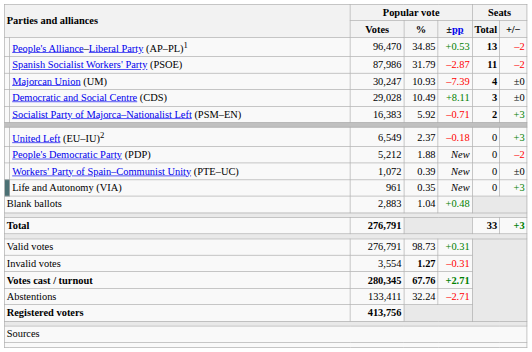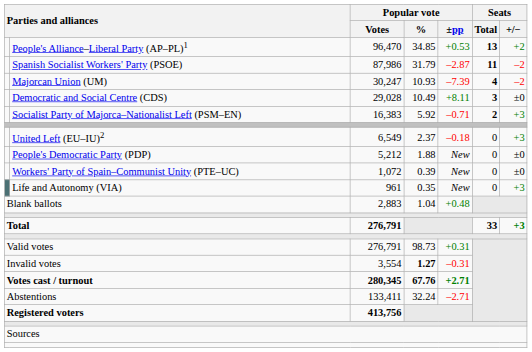(519, 47) –2 -> (519, 47) +2
(519, 81) ±0 -> (519, 81) –2
(519, 155) –2 -> (519, 155) ±0
